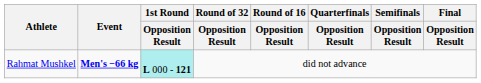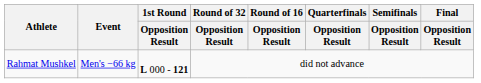(109, 64) bold -> (108, 64) normal
(167, 70) paleturquoise background -> (164, 70) no background
